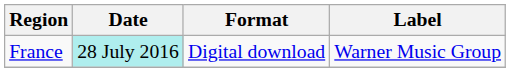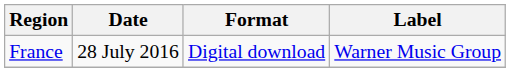(128, 51) paleturquoise background -> (128, 51) no background
